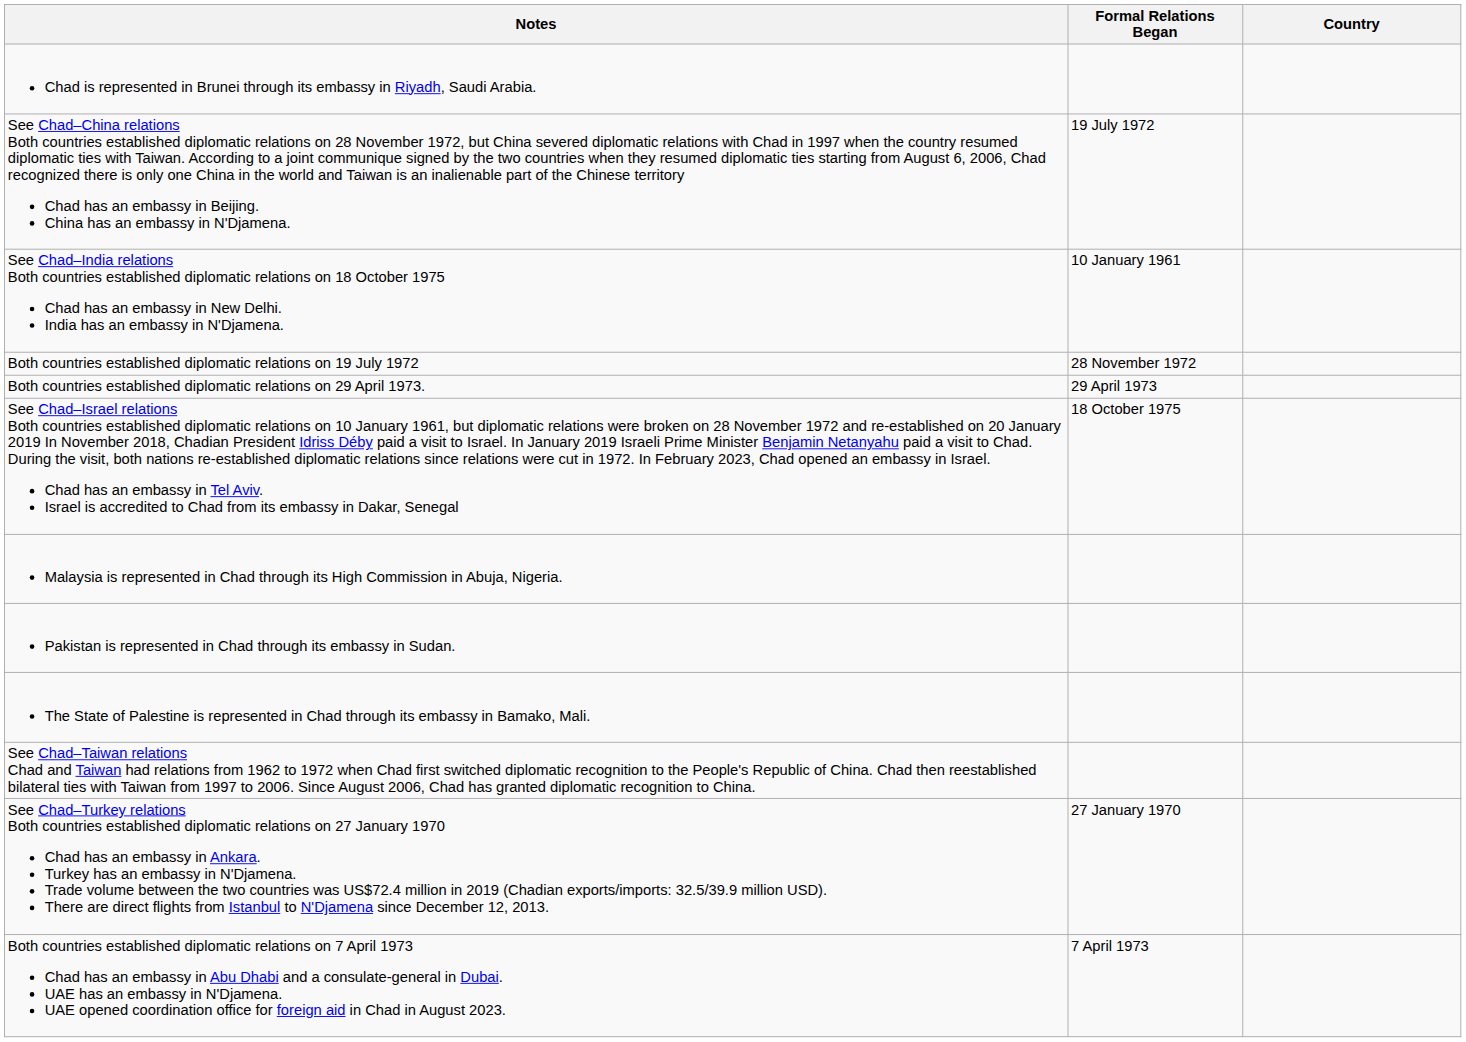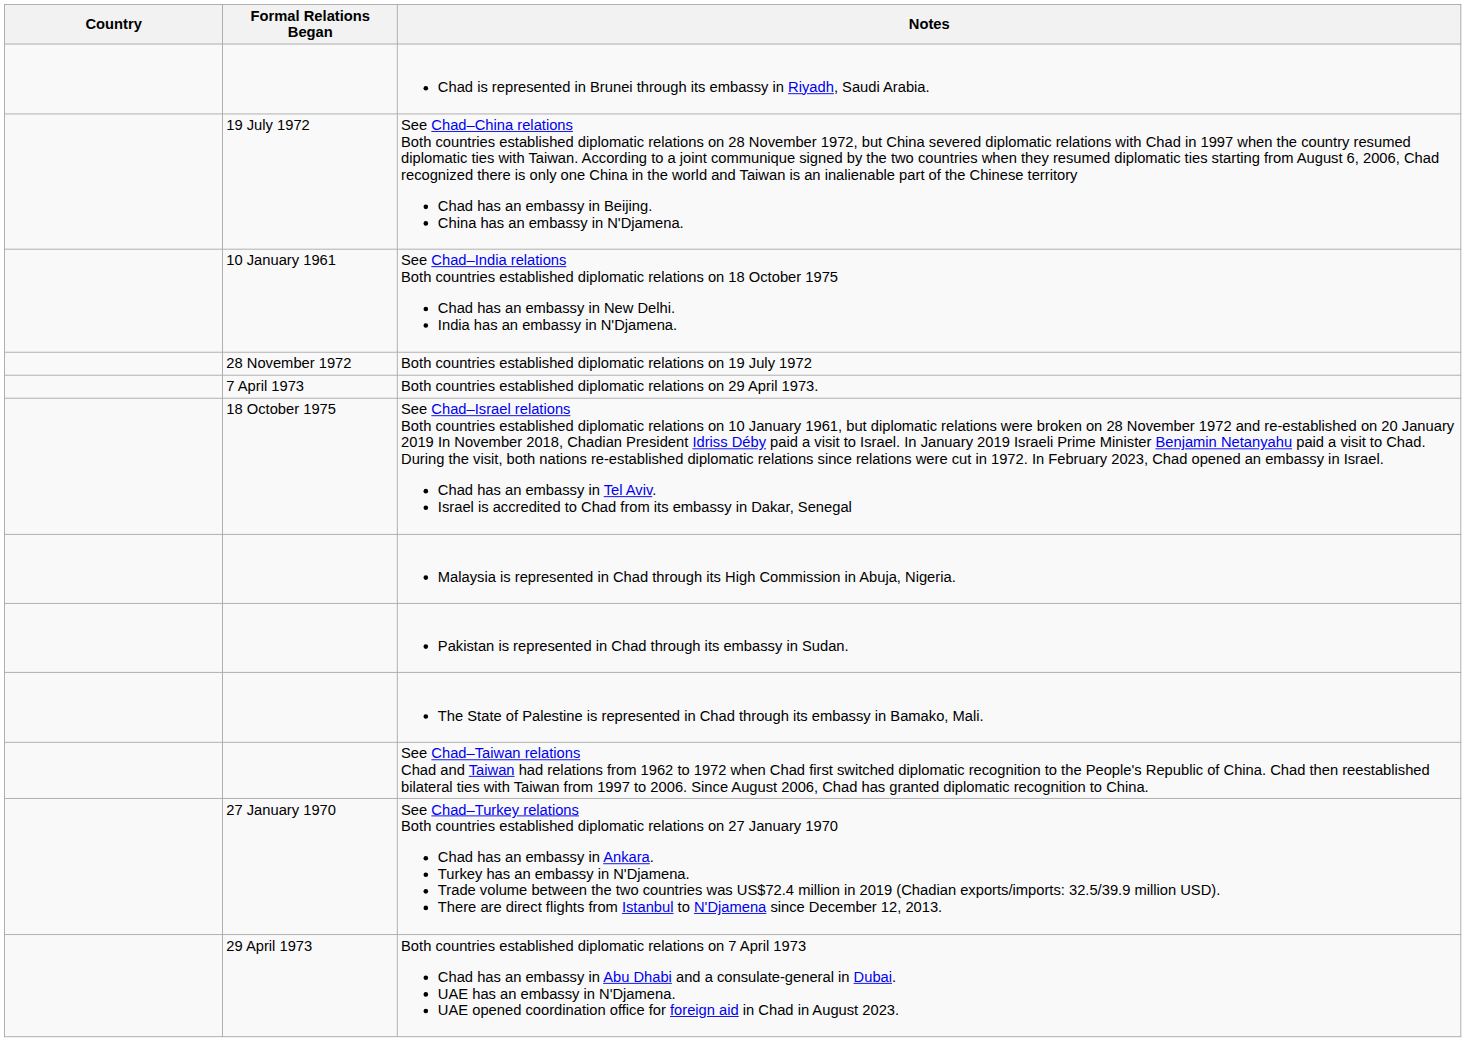columns swapped: (1352, 24) <-> (536, 24)
(1114, 386) 29 April 1973 -> (265, 386) 7 April 1973
(1110, 945) 7 April 1973 -> (269, 945) 29 April 1973
